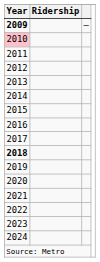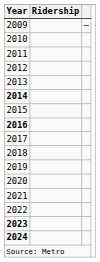(17, 26) bold -> (17, 26) normal
(17, 40) pink background -> (17, 40) no background
(17, 97) normal -> (17, 97) bold
(17, 125) normal -> (17, 125) bold
(17, 153) bold -> (17, 153) normal
(17, 224) normal -> (17, 224) bold
(17, 238) normal -> (17, 238) bold
